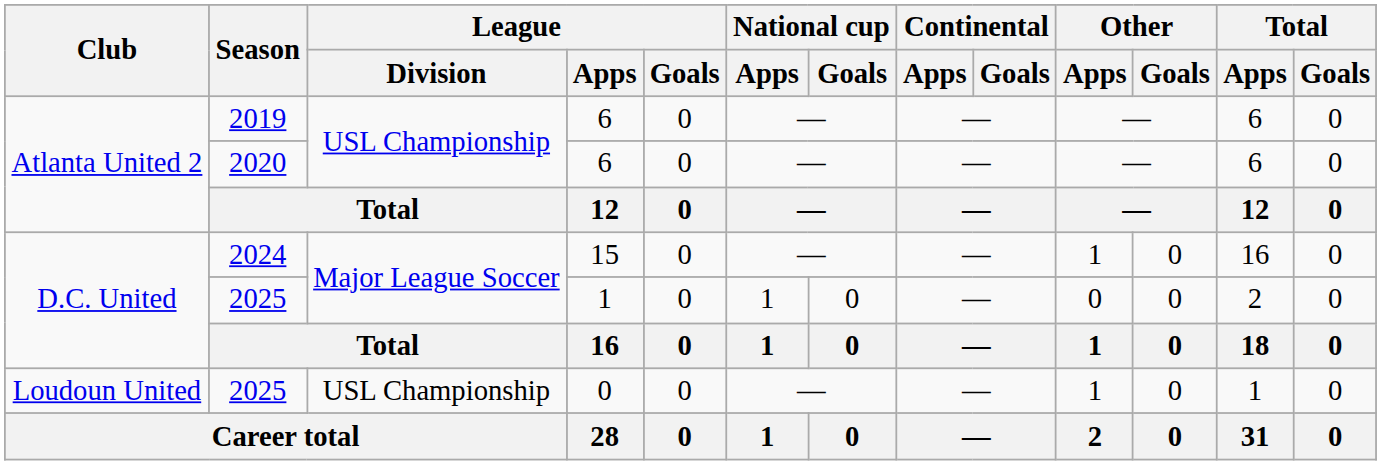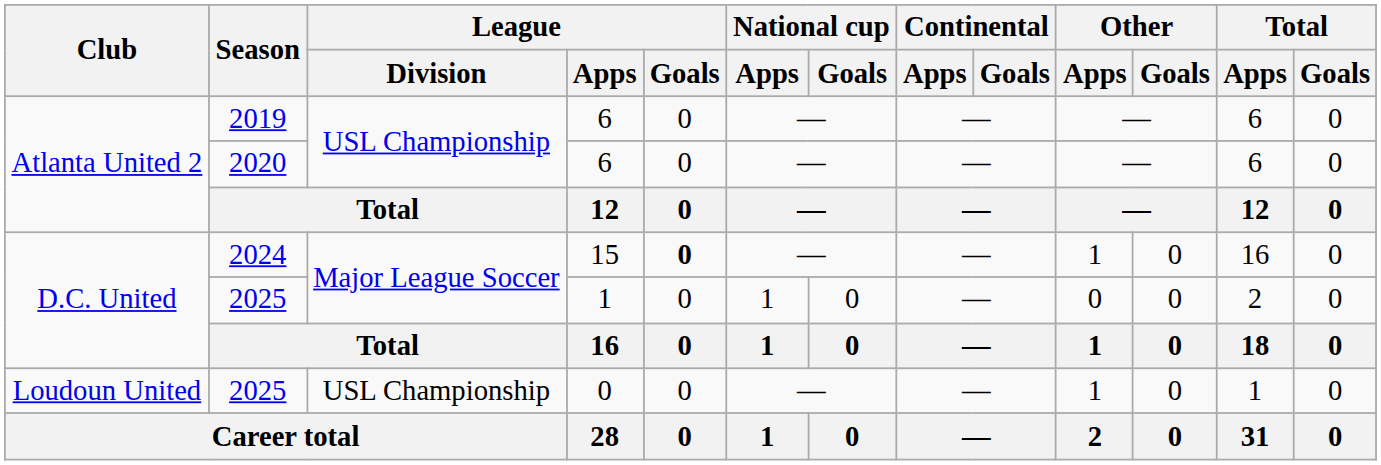(685, 254) normal -> (685, 254) bold
